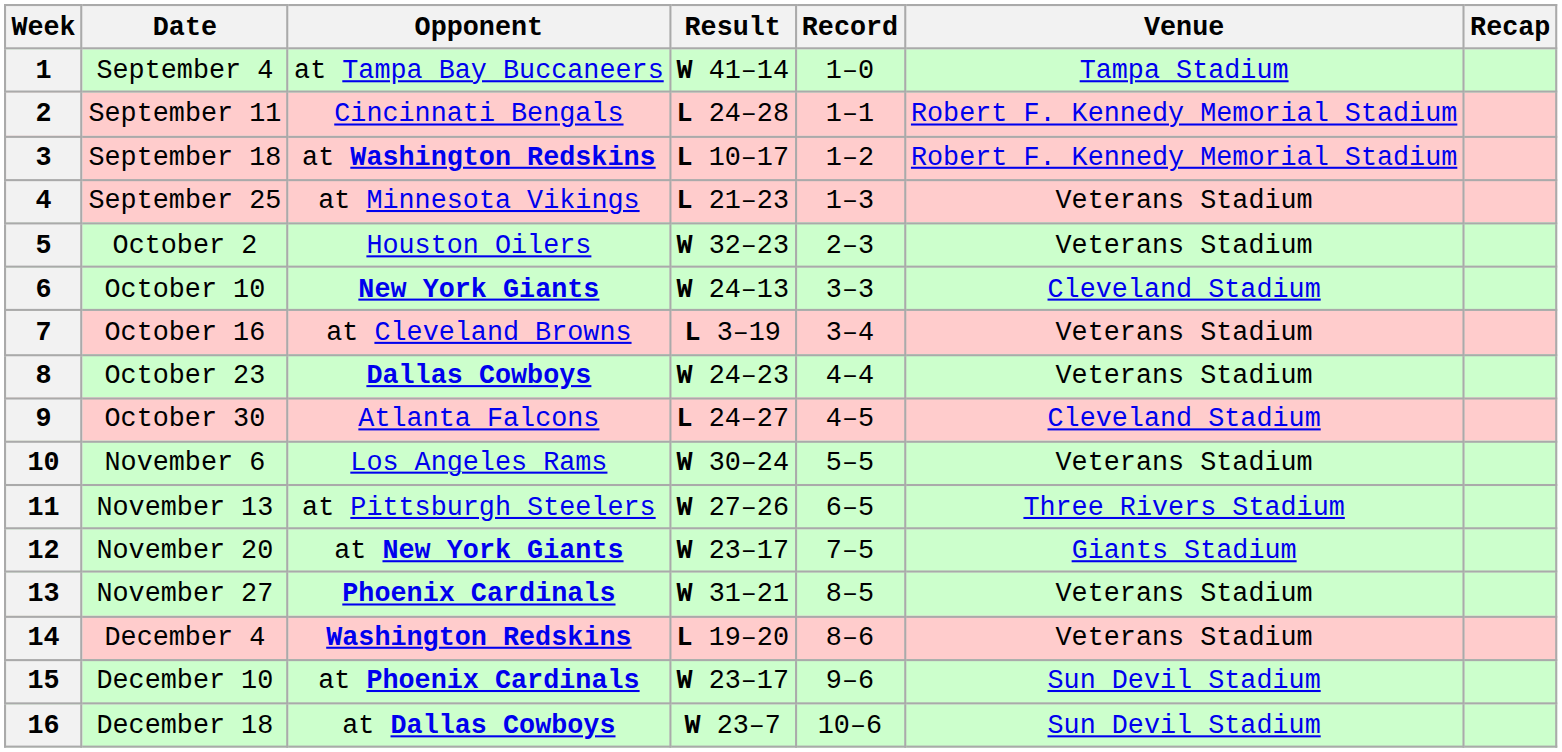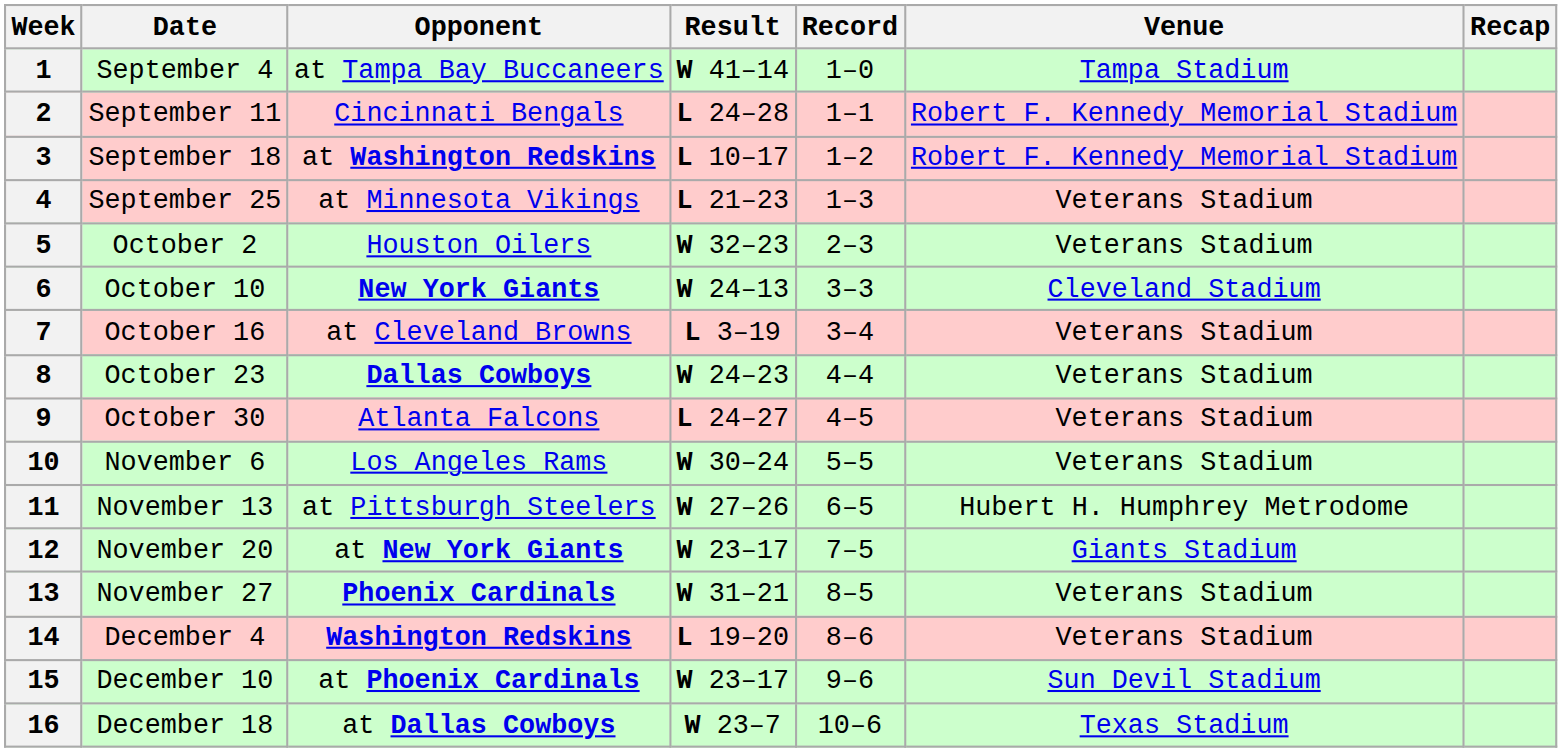(1184, 420) Cleveland Stadium -> (1184, 420) Veterans Stadium
(1184, 507) Three Rivers Stadium -> (1184, 507) Hubert H. Humphrey Metrodome
(1184, 725) Sun Devil Stadium -> (1184, 725) Texas Stadium
